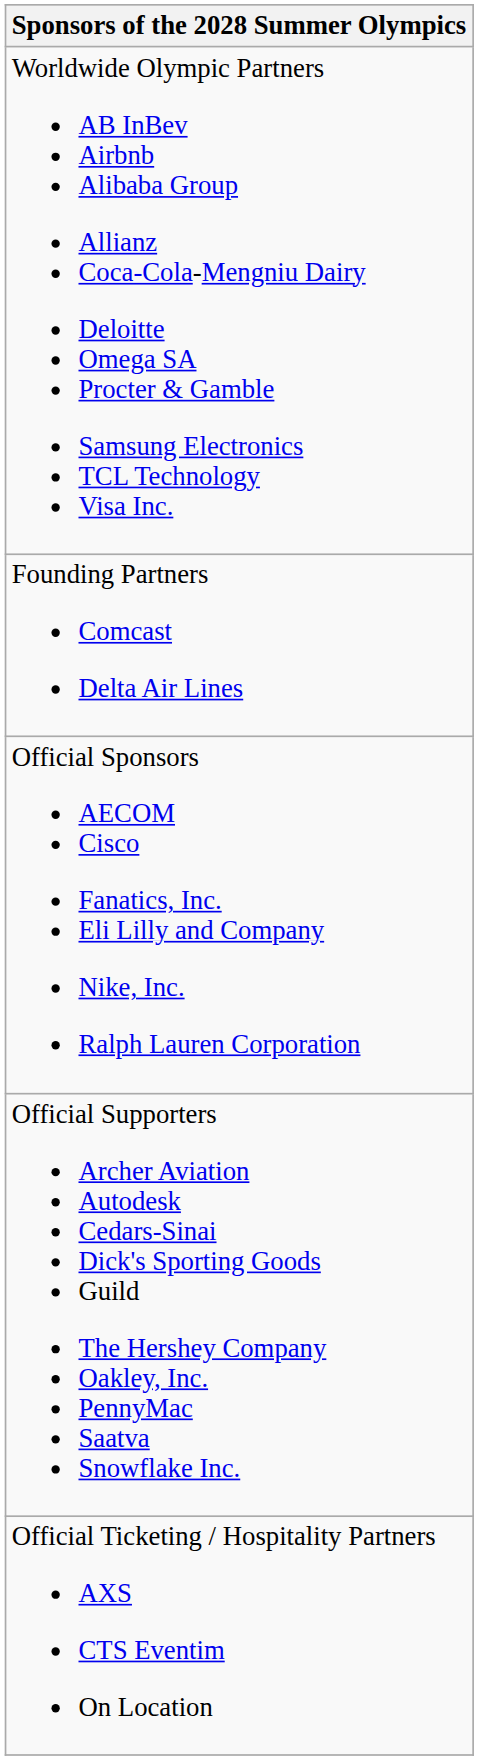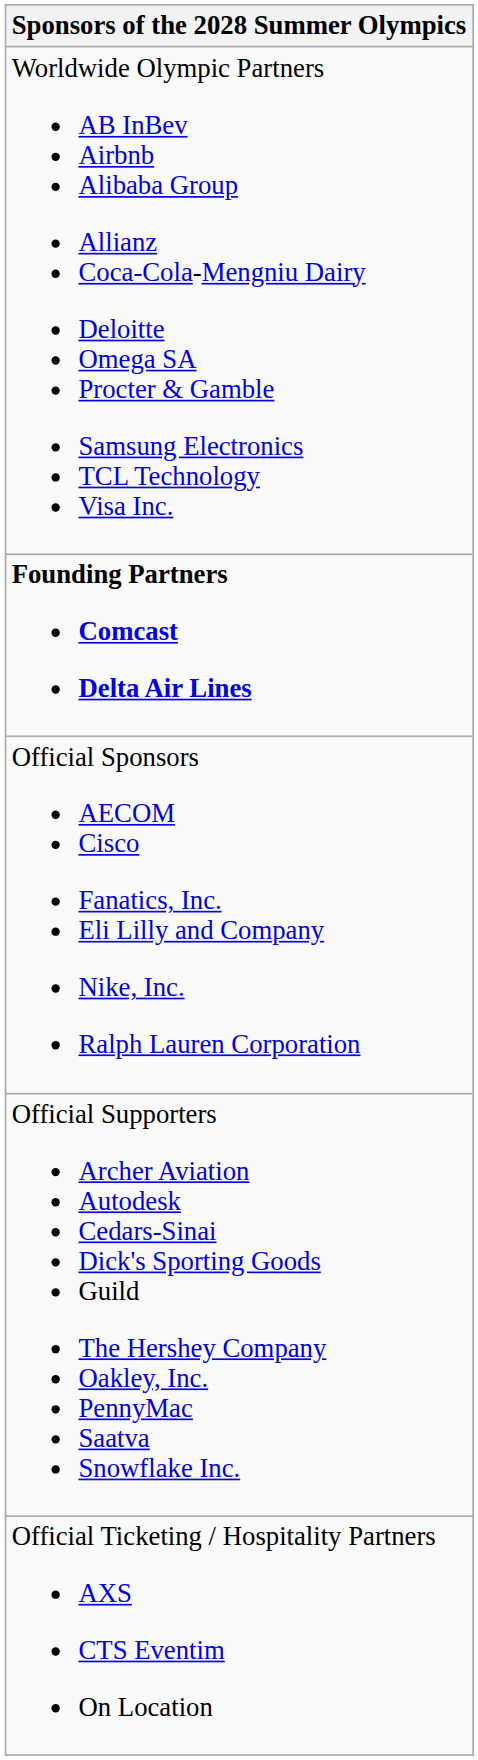(239, 632) normal -> (239, 632) bold
